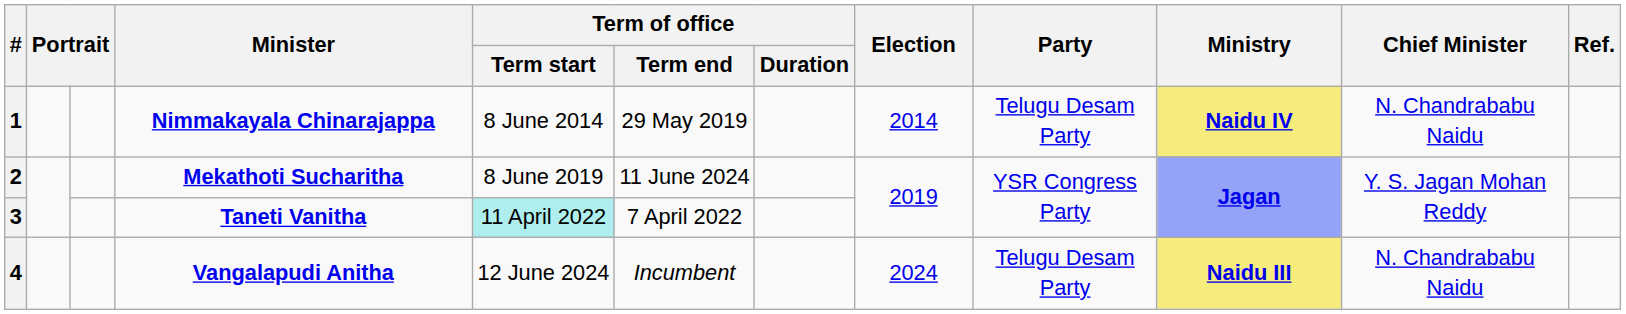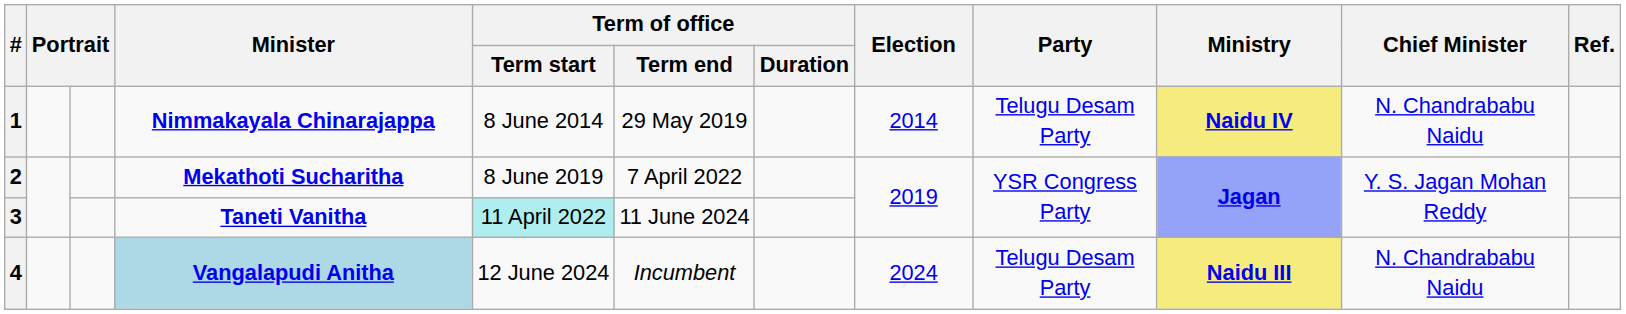(685, 176) 11 June 2024 -> (685, 176) 7 April 2022
(685, 216) 7 April 2022 -> (685, 216) 11 June 2024
(293, 272) no background -> (293, 272) lightblue background
